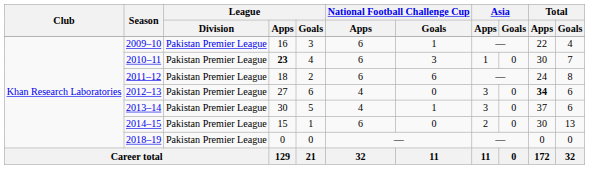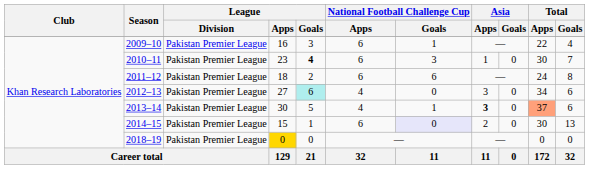(283, 60) bold -> (283, 60) normal
(311, 60) normal -> (311, 60) bold
(311, 92) no background -> (311, 92) paleturquoise background
(542, 92) bold -> (542, 92) normal
(486, 108) normal -> (486, 108) bold
(542, 108) no background -> (542, 108) lightsalmon background
(434, 124) no background -> (434, 124) lavender background
(283, 140) no background -> (283, 140) gold background
